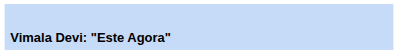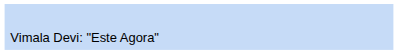(91, 37) bold -> (85, 37) normal
